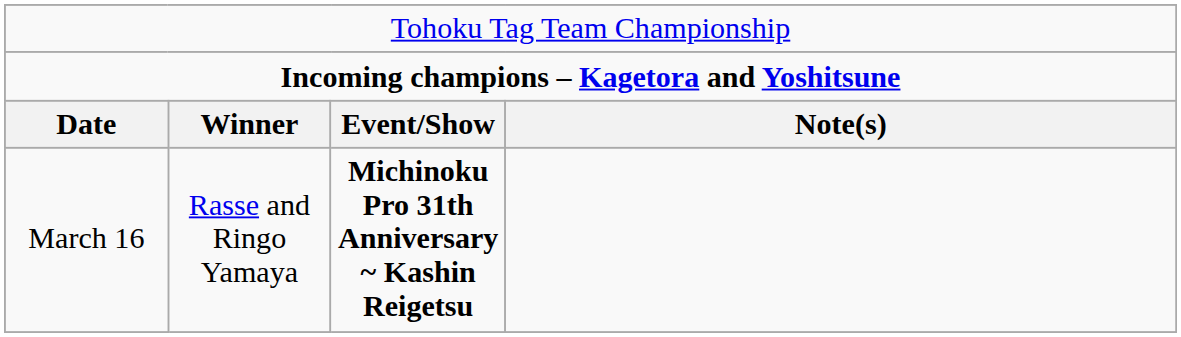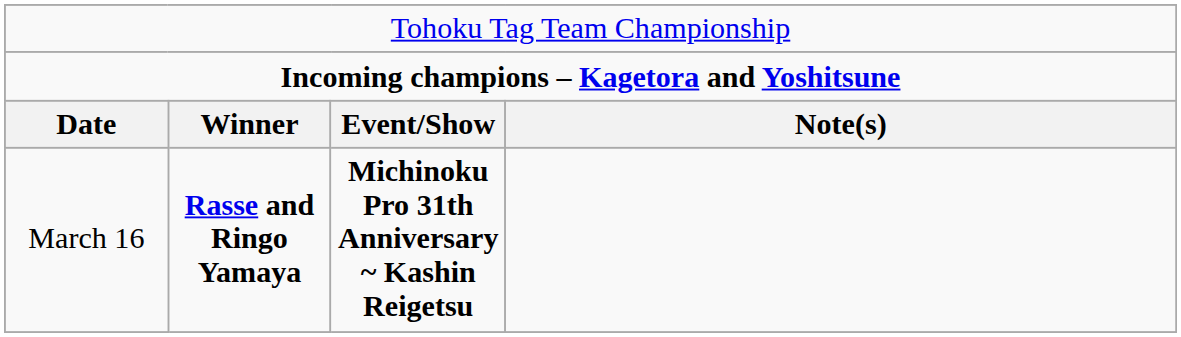(249, 239) normal -> (249, 239) bold
